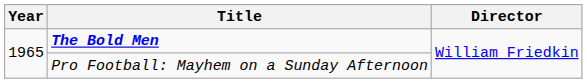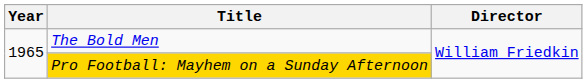(105, 41) bold -> (105, 41) normal
(240, 65) no background -> (240, 65) gold background
